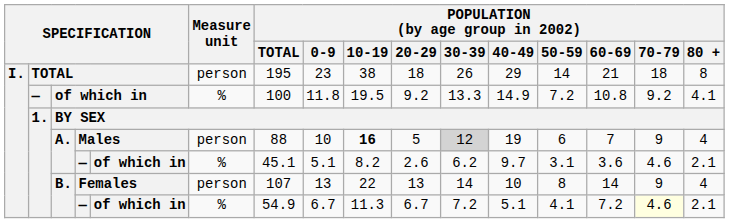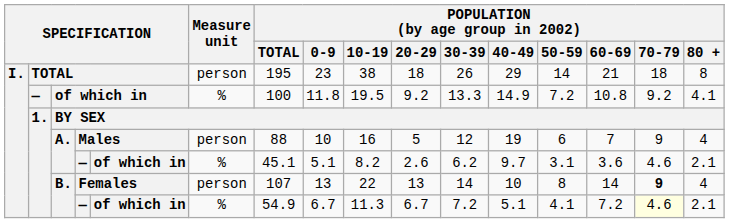(367, 140) bold -> (367, 140) normal
(465, 140) lightgrey background -> (465, 140) no background
(659, 184) normal -> (659, 184) bold
